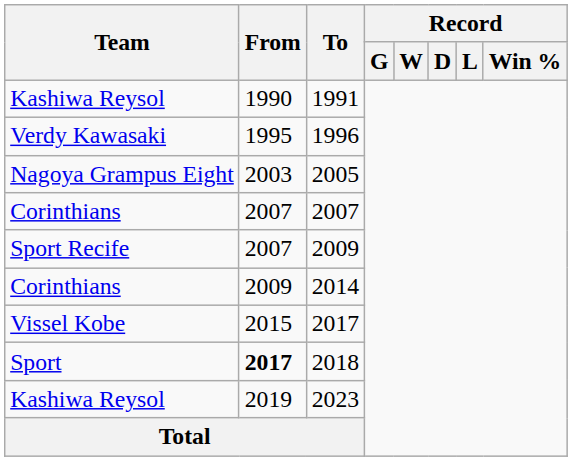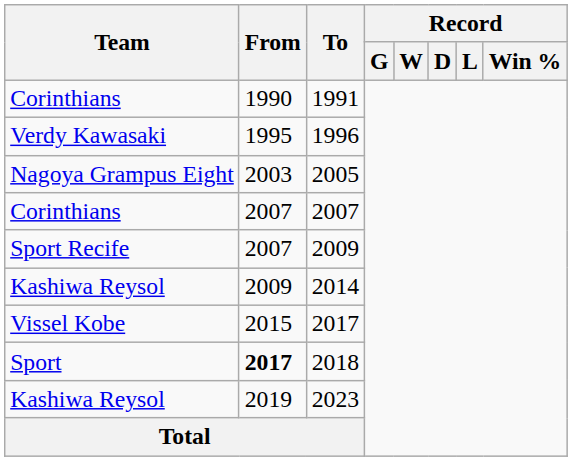(87, 98) Kashiwa Reysol -> (65, 98) Corinthians
(65, 286) Corinthians -> (87, 286) Kashiwa Reysol
